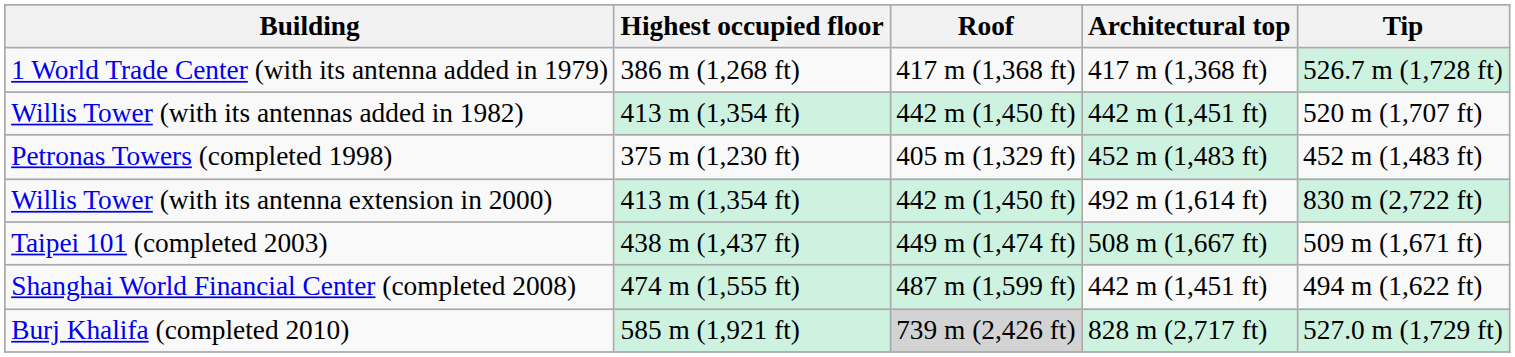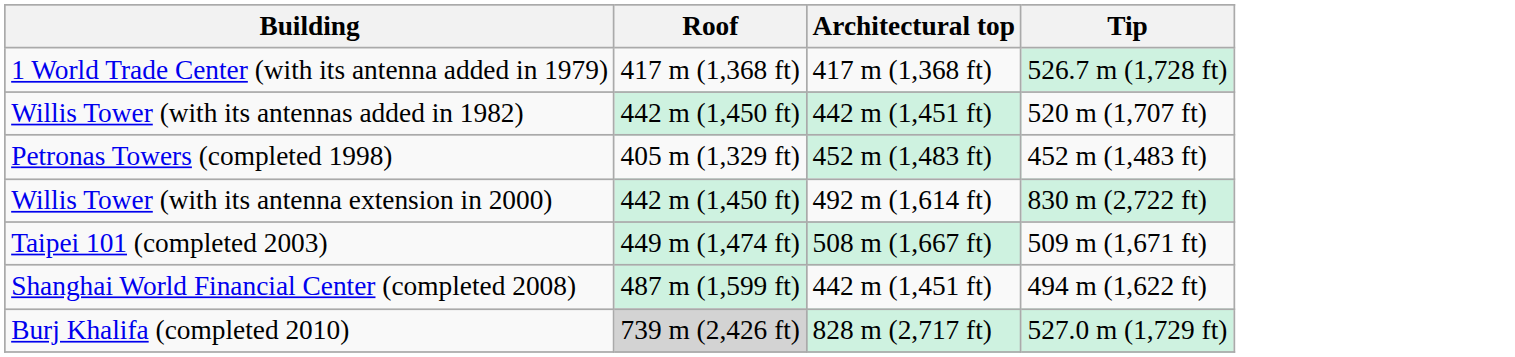- column: (752, 26)
